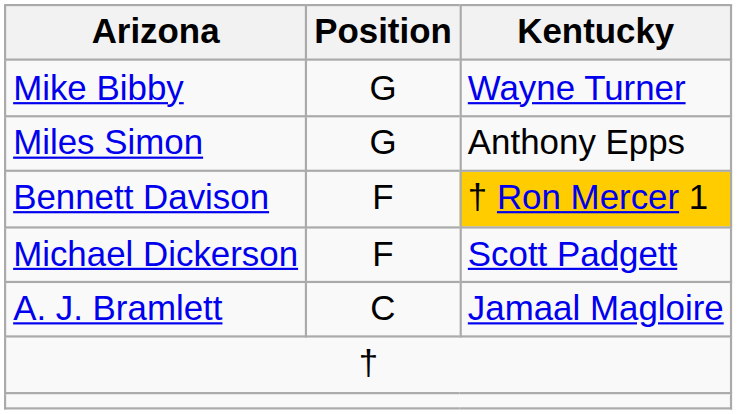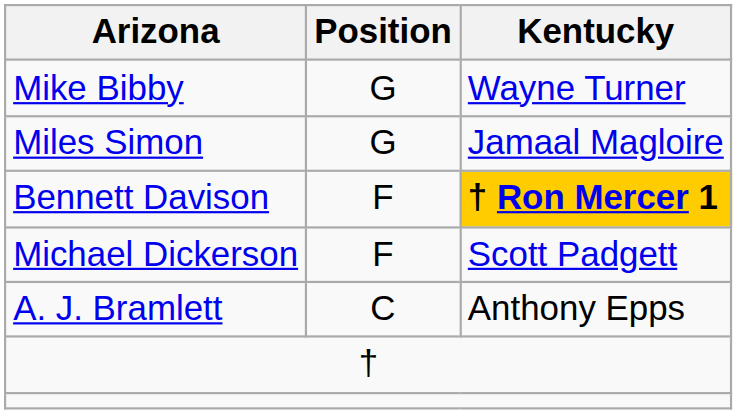(576, 142) Anthony Epps -> (596, 142) Jamaal Magloire
(588, 198) normal -> (593, 198) bold
(596, 308) Jamaal Magloire -> (576, 308) Anthony Epps
